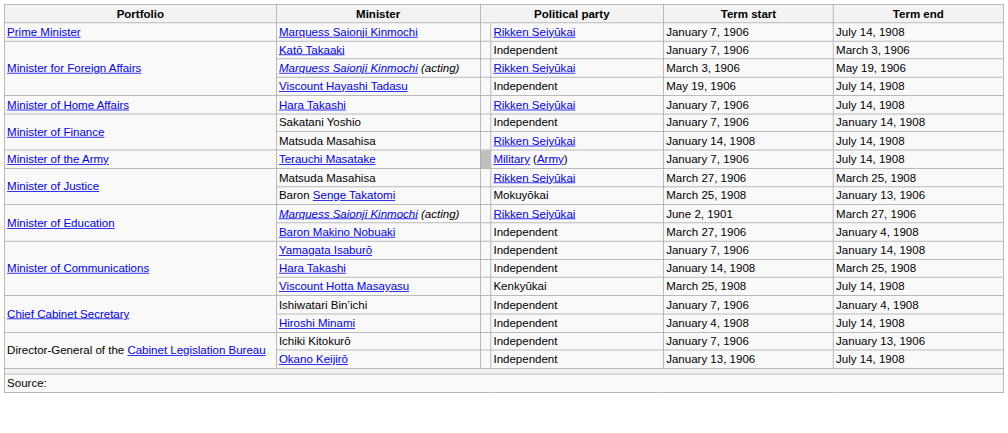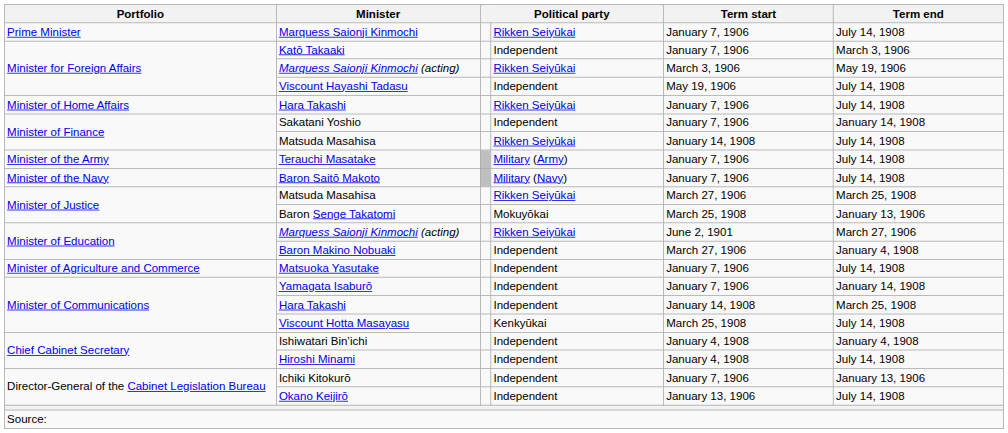+ row: (58, 178)
+ row: (103, 269)
(708, 305) January 7, 1906 -> (708, 341) January 4, 1908
